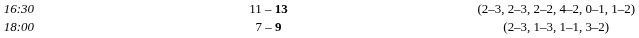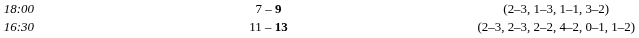rows swapped: (19, 9) <-> (19, 26)
